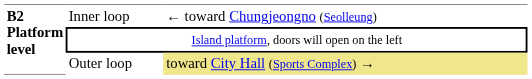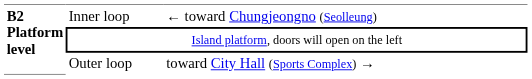(271, 63) khaki background -> (271, 63) no background
